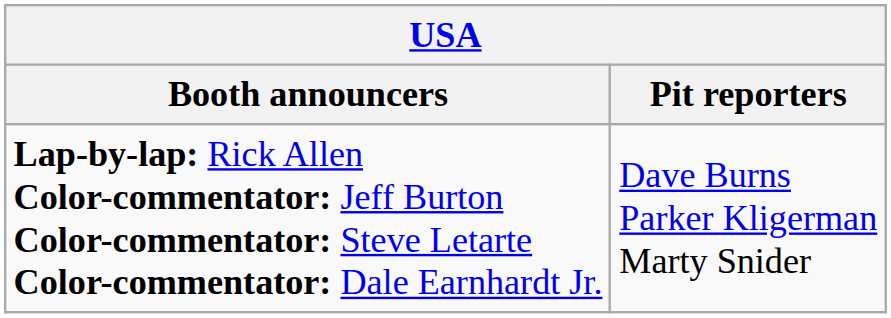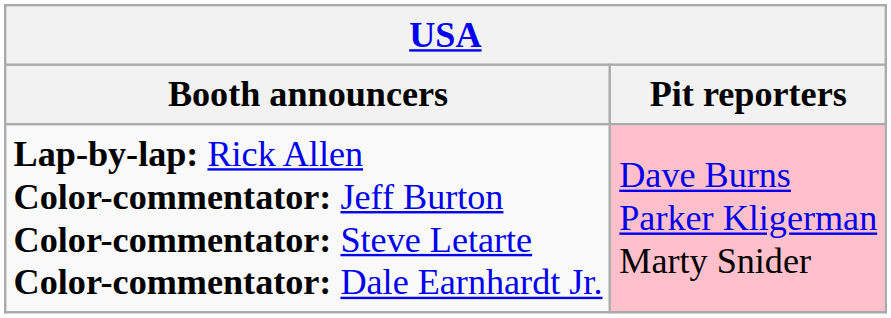(748, 218) no background -> (748, 218) pink background
